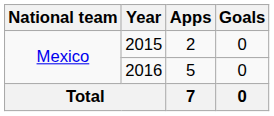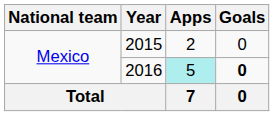(191, 70) no background -> (191, 70) paleturquoise background
(242, 70) normal -> (242, 70) bold
